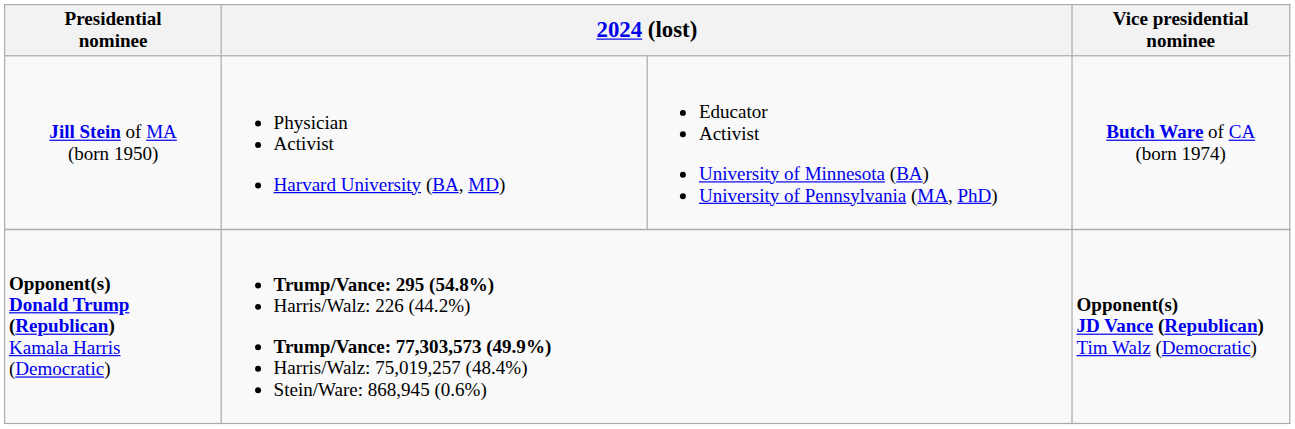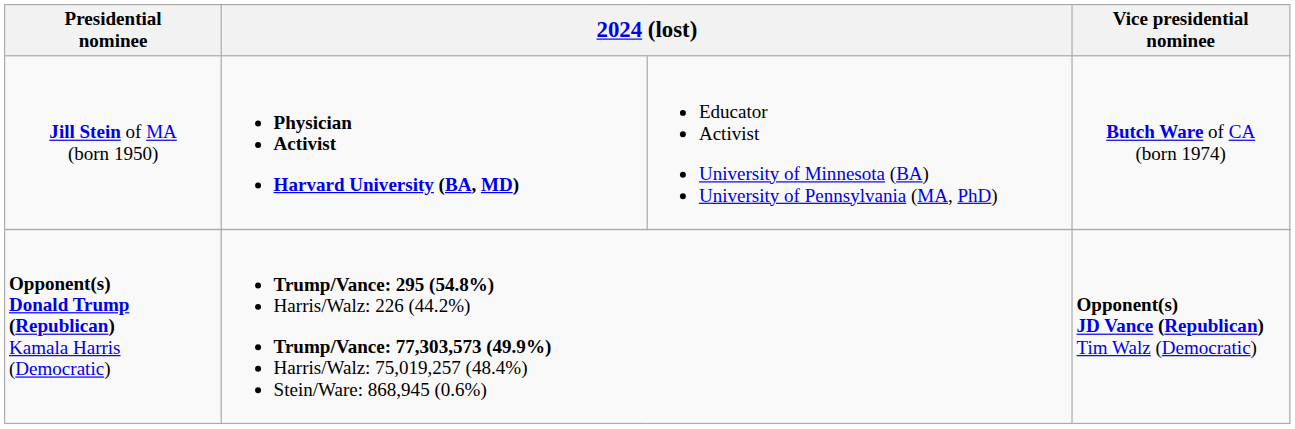(434, 153) normal -> (434, 153) bold
